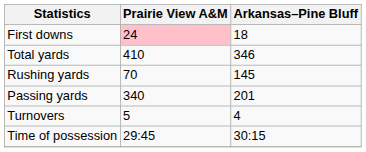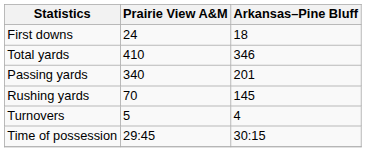(130, 34) pink background -> (130, 34) no background
rows swapped: (48, 75) <-> (48, 95)
